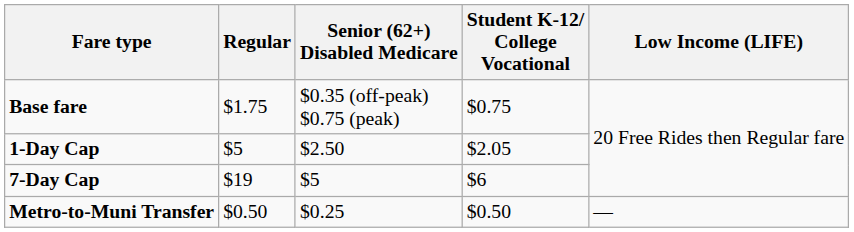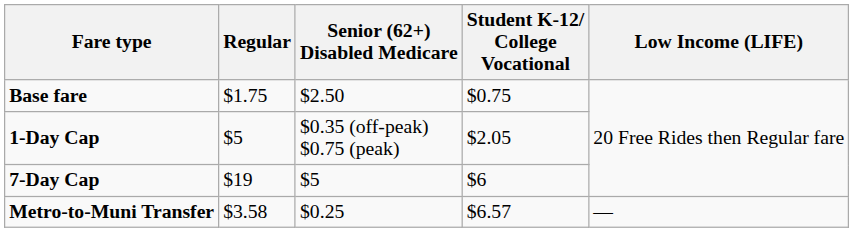(364, 106) $0.35 (off-peak) $0.75 (peak) -> (322, 95) $2.50
(322, 148) $2.50 -> (364, 137) $0.35 (off-peak) $0.75 (peak)
(245, 211) $0.50 -> (245, 211) $3.58
(489, 211) $0.50 -> (489, 211) $6.57
